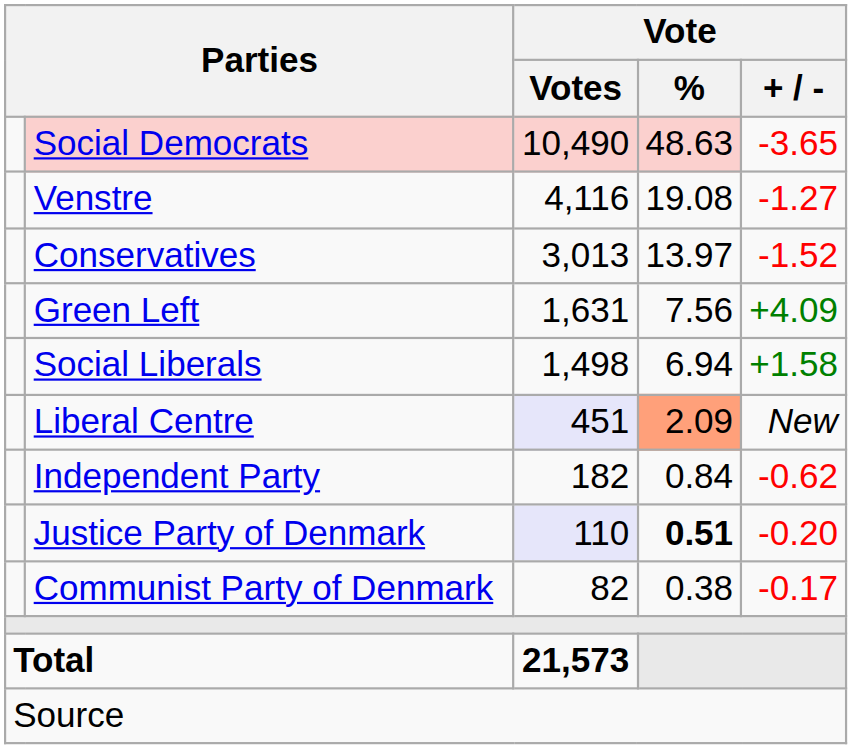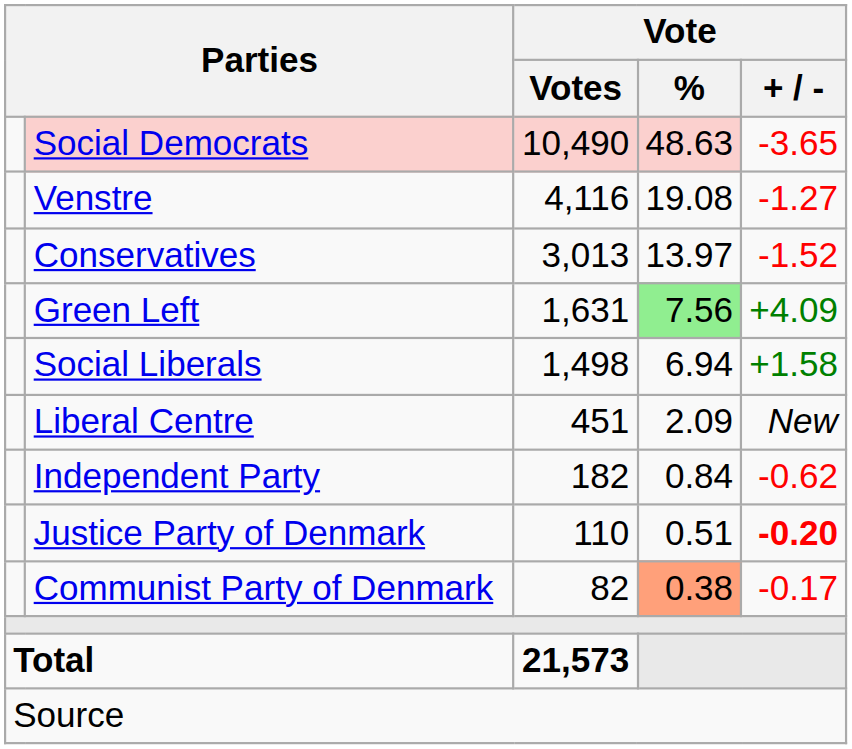(699, 310) no background -> (699, 310) lightgreen background
(600, 421) lavender background -> (600, 421) no background
(699, 421) lightsalmon background -> (699, 421) no background
(601, 532) lavender background -> (601, 532) no background
(699, 532) bold -> (699, 532) normal
(798, 532) normal -> (798, 532) bold
(699, 587) no background -> (699, 587) lightsalmon background
